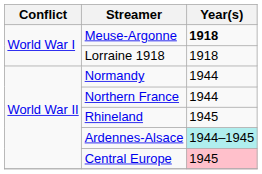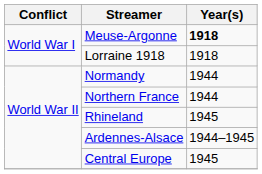(222, 138) paleturquoise background -> (222, 138) no background
(204, 158) pink background -> (204, 158) no background
